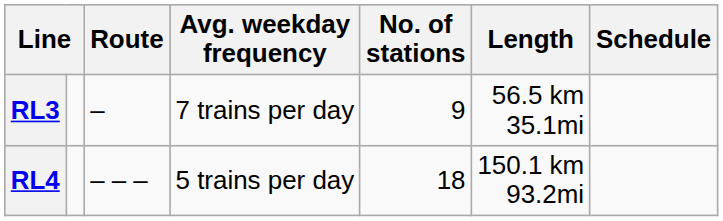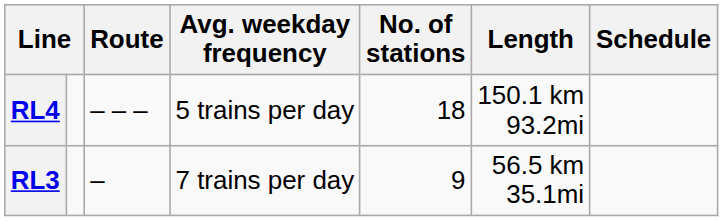rows swapped: (35, 109) <-> (35, 180)
